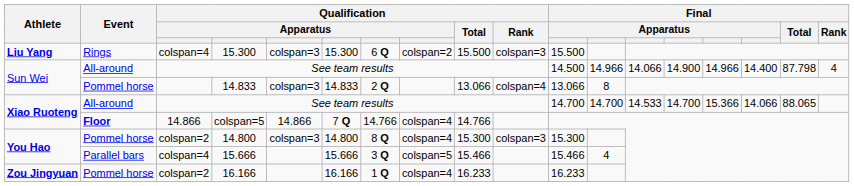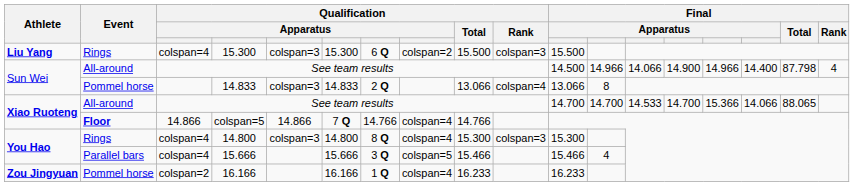(118, 138) Pommel horse -> (97, 138) Rings
(184, 138) colspan=2 -> (184, 138) colspan=4
